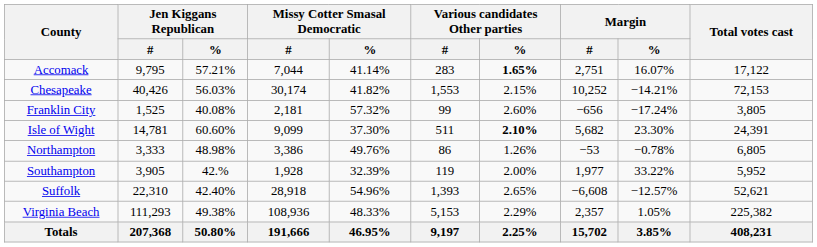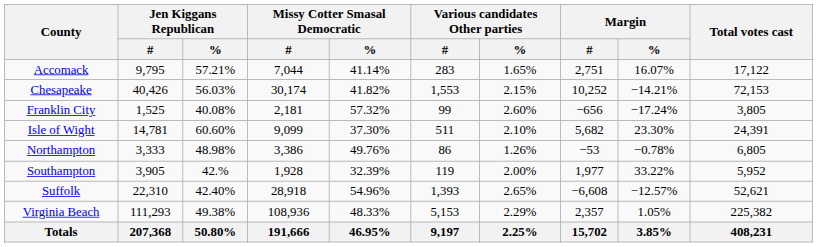(520, 69) bold -> (520, 69) normal
(520, 130) bold -> (520, 130) normal
